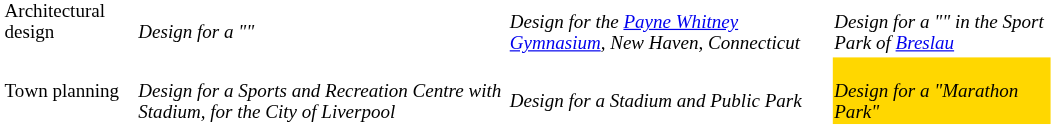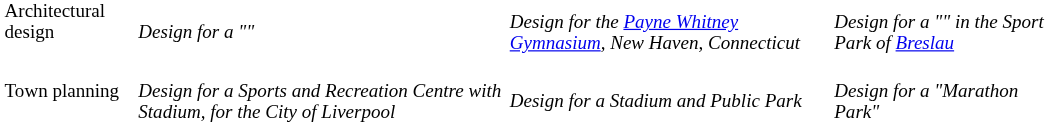(926, 101) gold background -> (926, 101) no background
